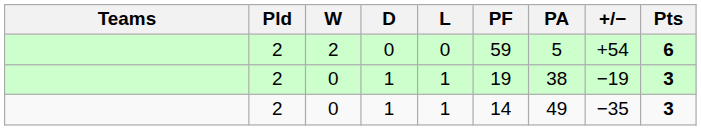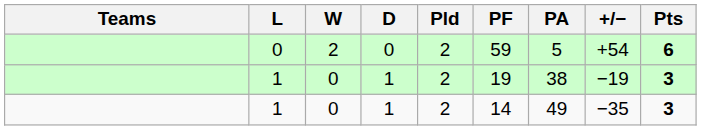columns swapped: (277, 19) <-> (445, 19)
